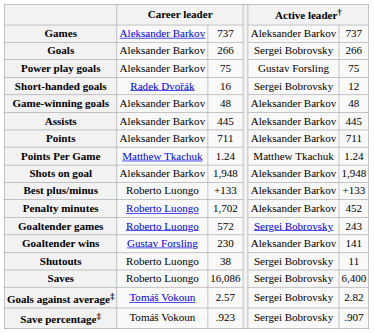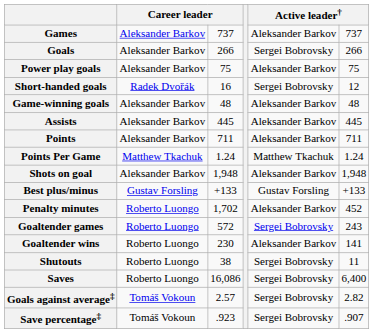(294, 68) Gustav Forsling -> (294, 68) Aleksander Barkov
(162, 191) Roberto Luongo -> (162, 191) Gustav Forsling
(294, 191) Aleksander Barkov -> (294, 191) Gustav Forsling
(162, 243) Gustav Forsling -> (162, 243) Roberto Luongo
